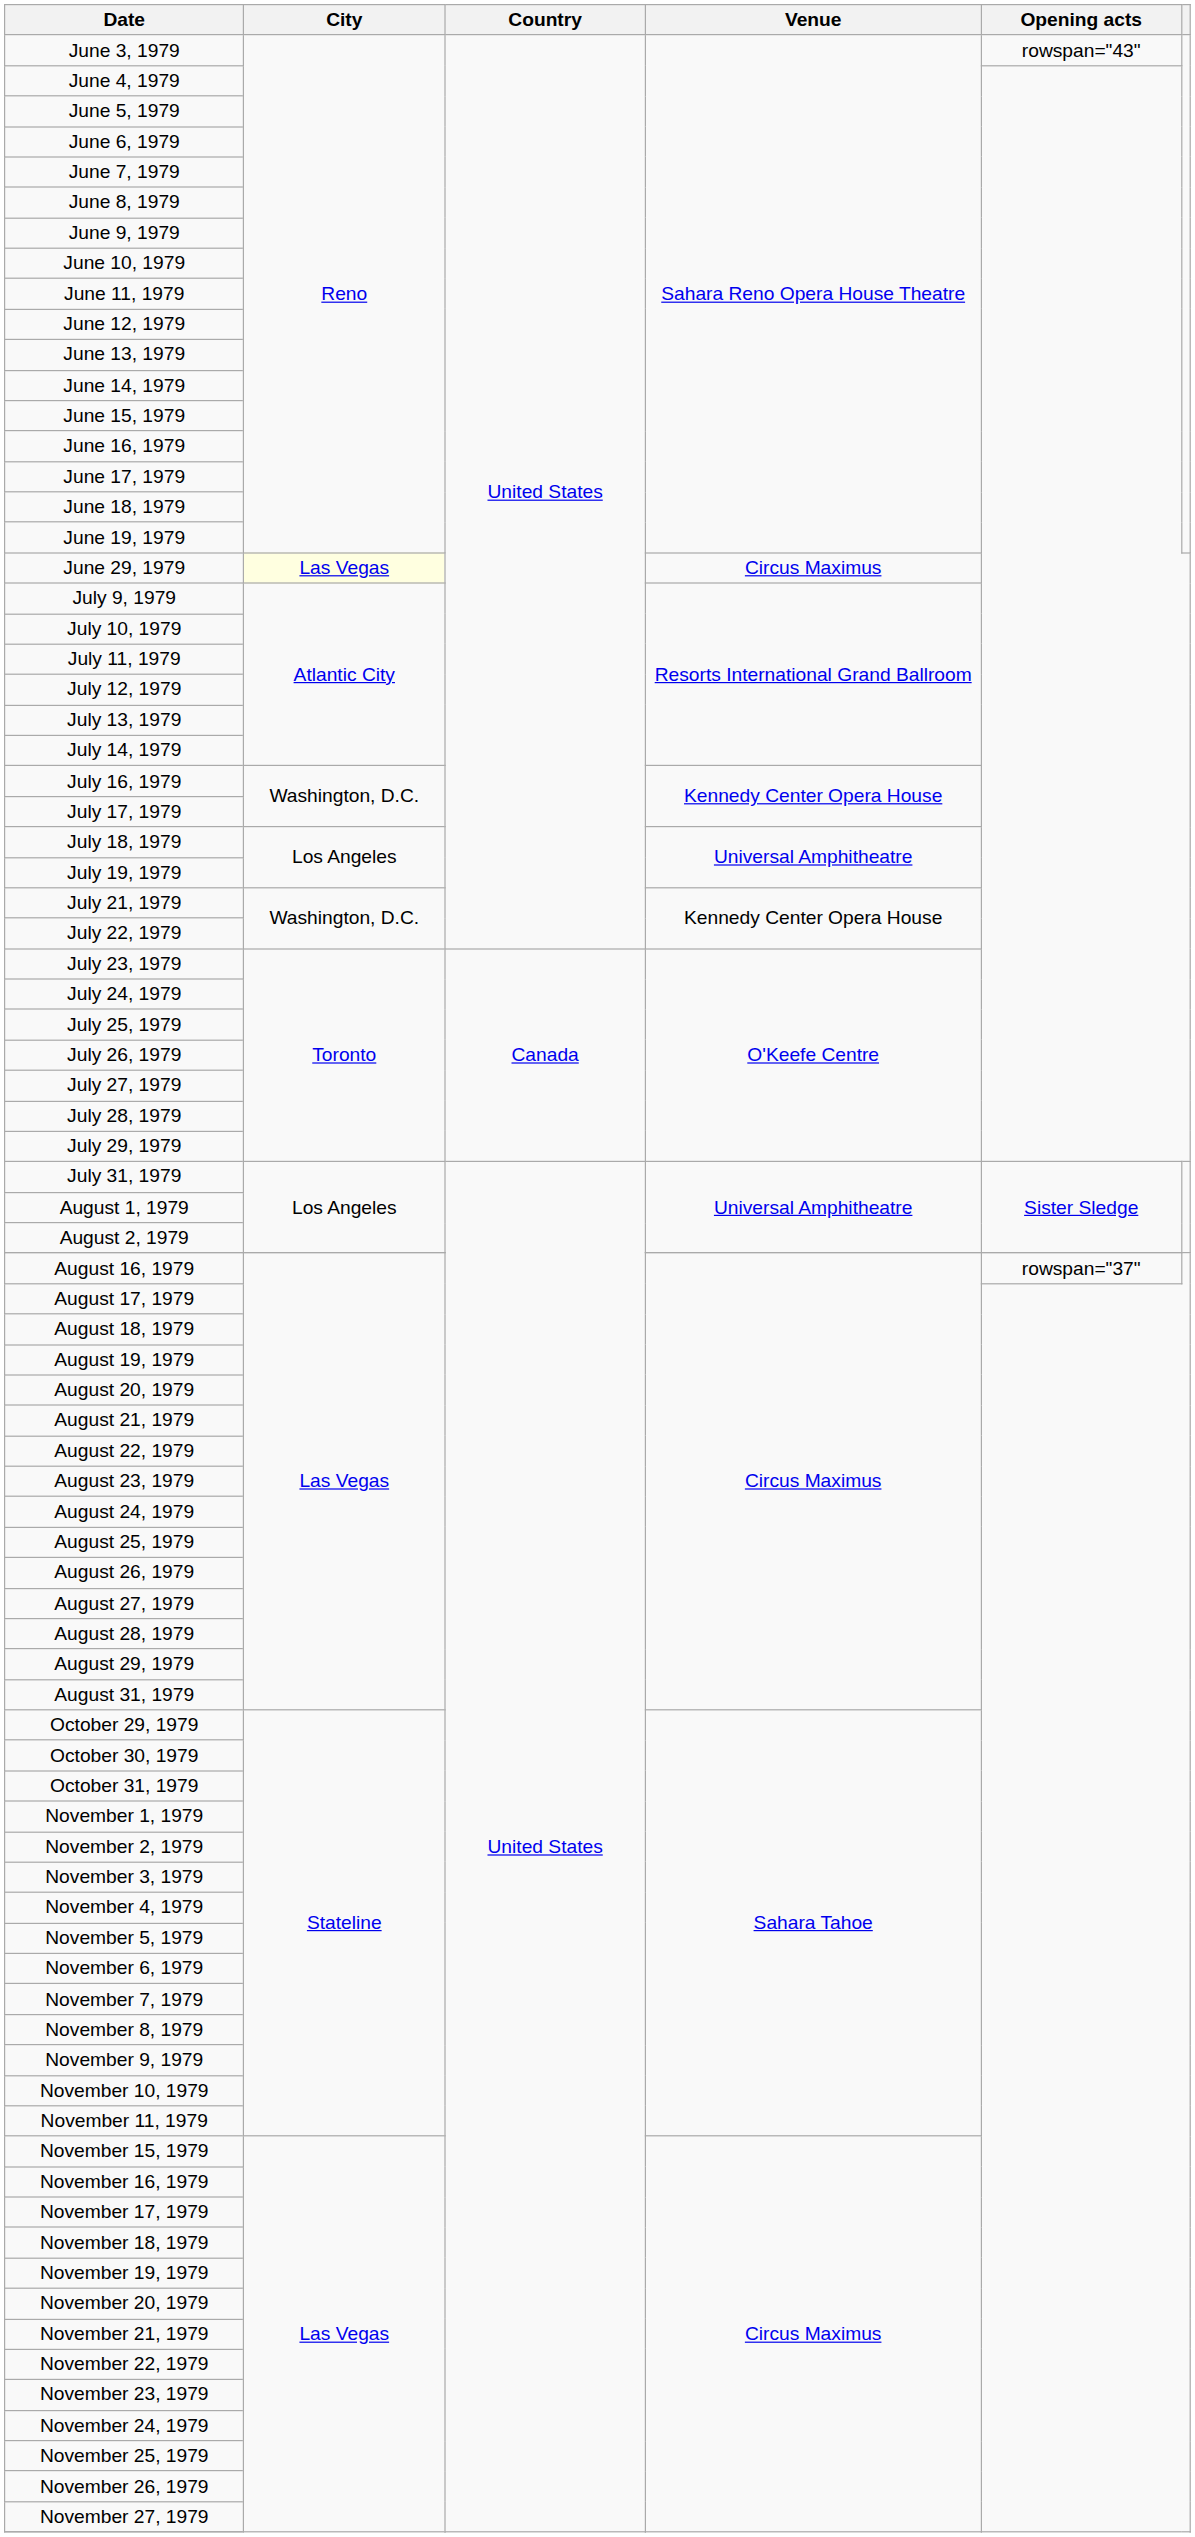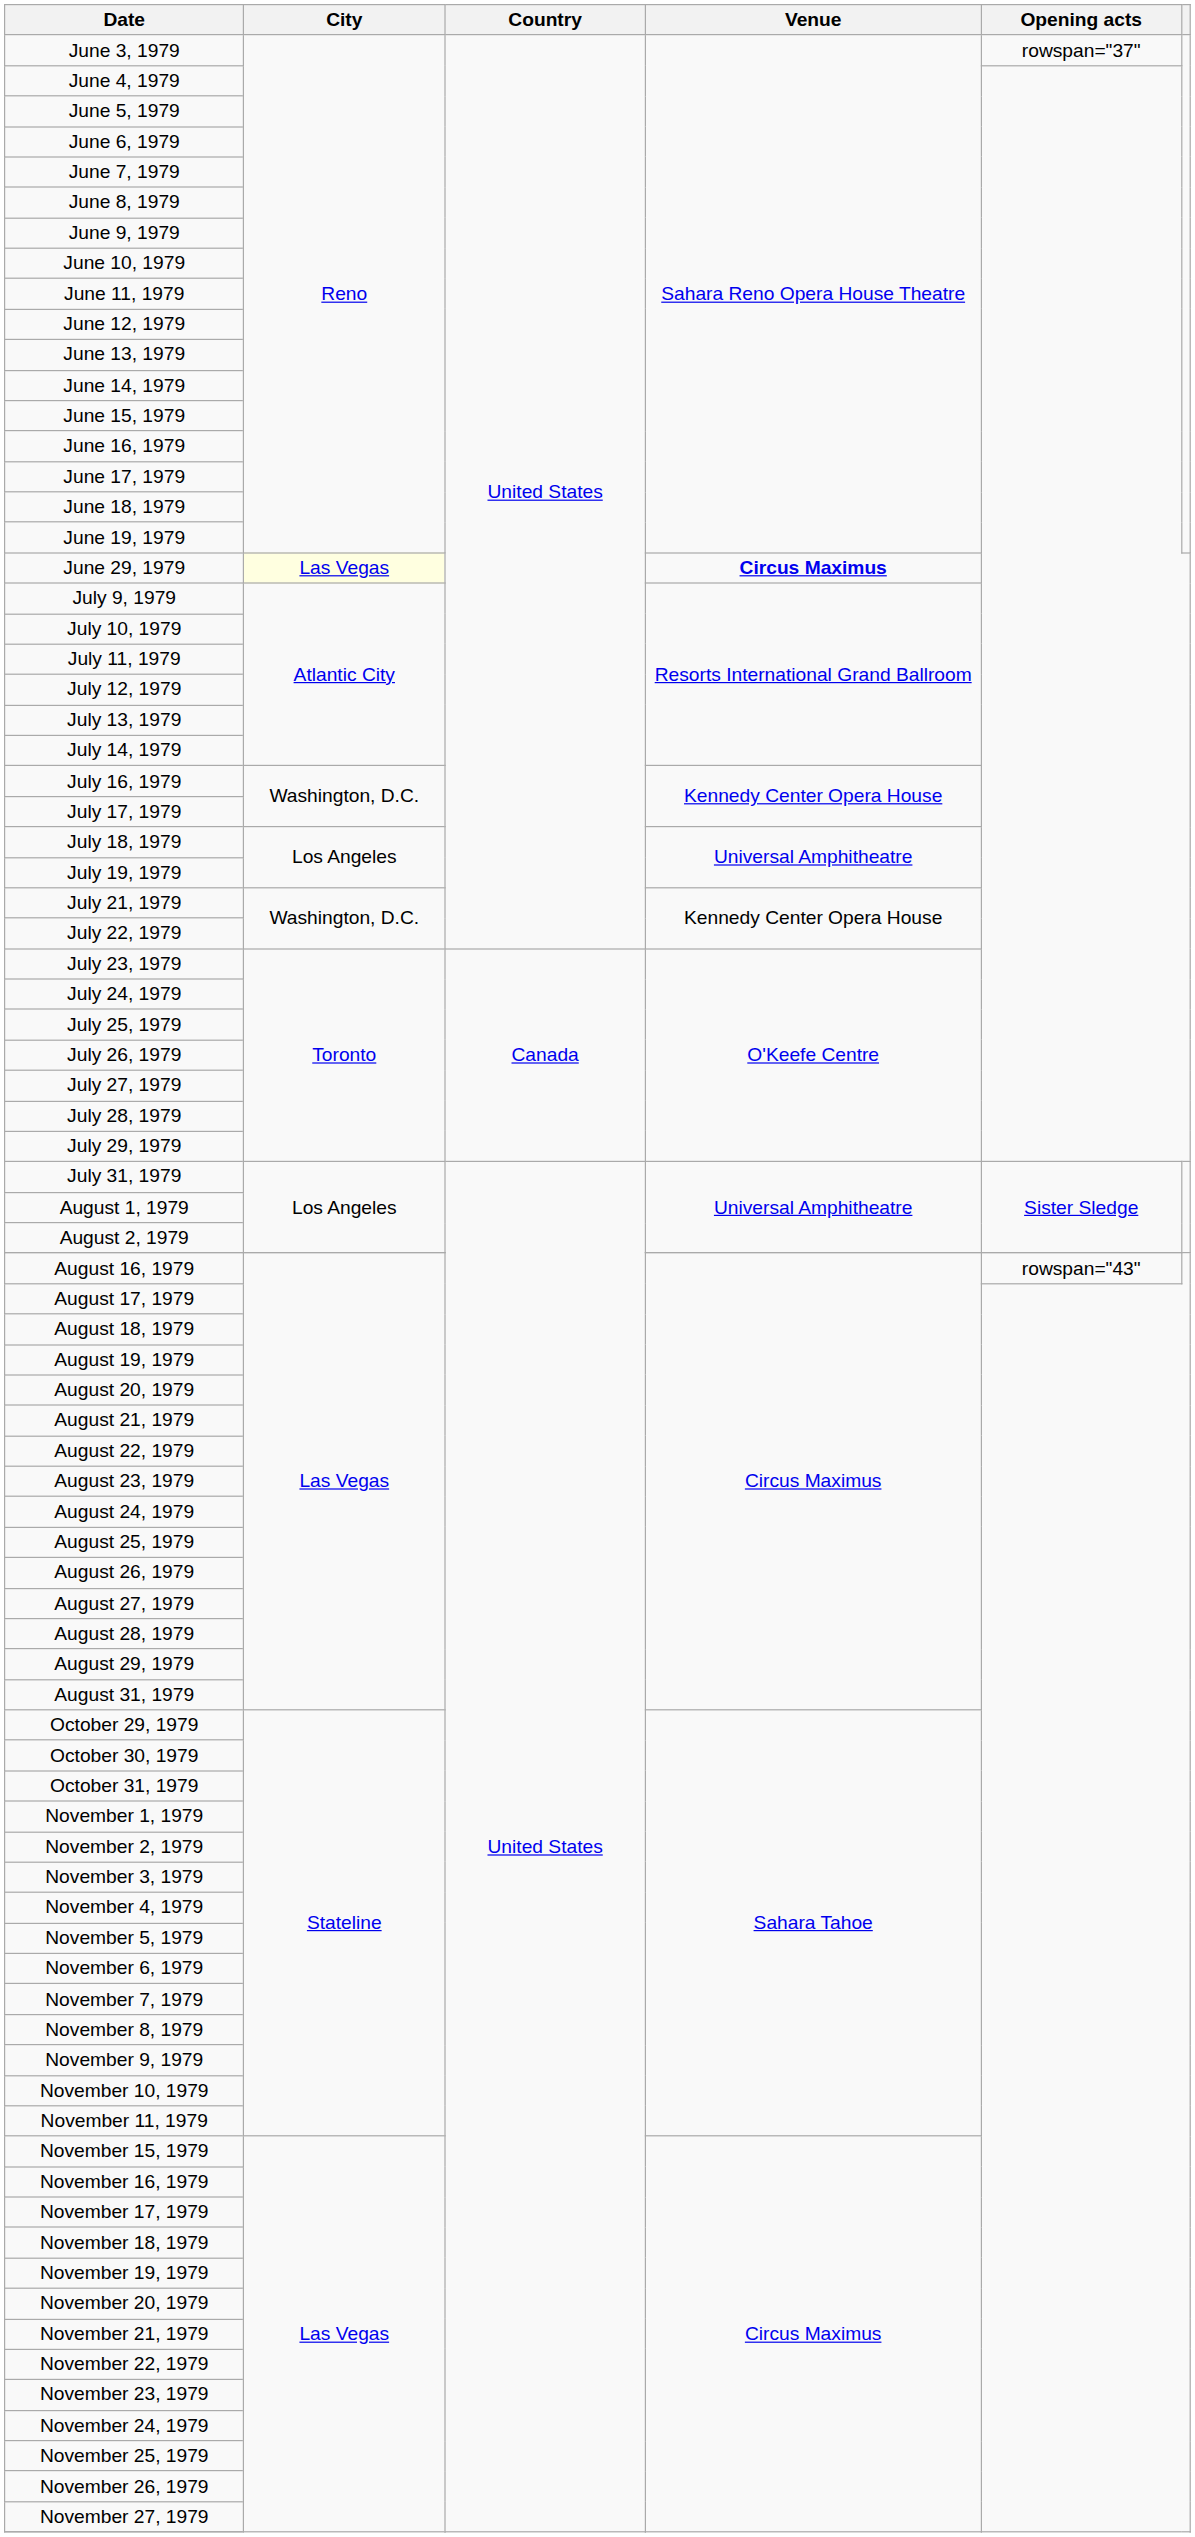(1081, 50) rowspan="43" -> (1081, 50) rowspan="37"
(813, 567) normal -> (813, 567) bold
(1081, 1268) rowspan="37" -> (1081, 1268) rowspan="43"
